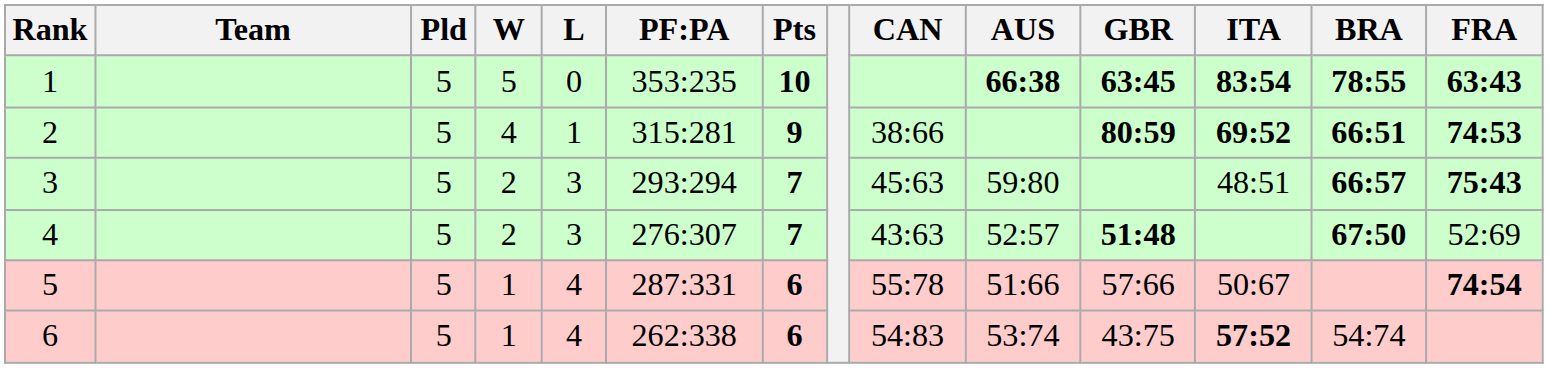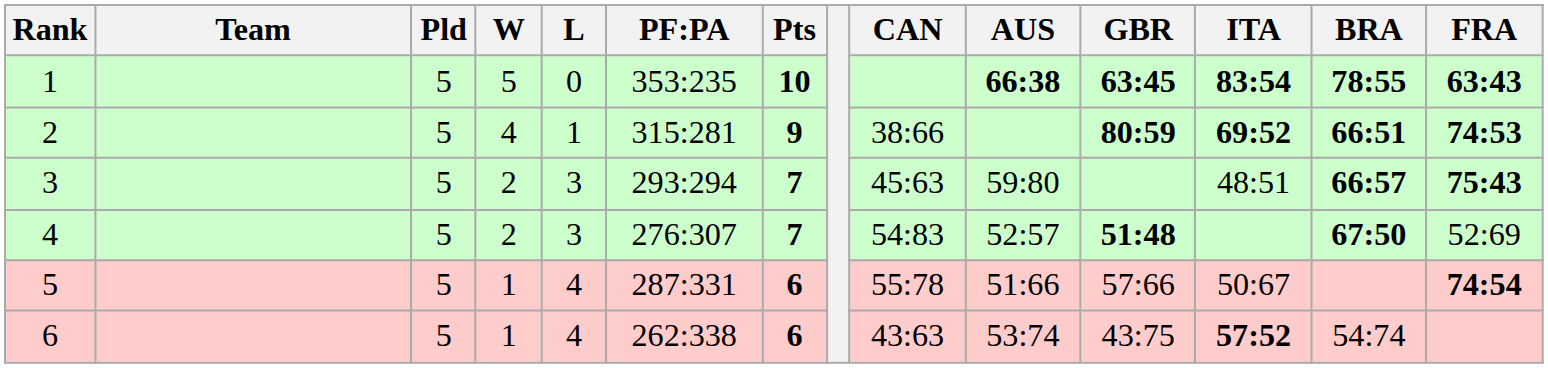(908, 234) 43:63 -> (908, 234) 54:83
(908, 336) 54:83 -> (908, 336) 43:63
